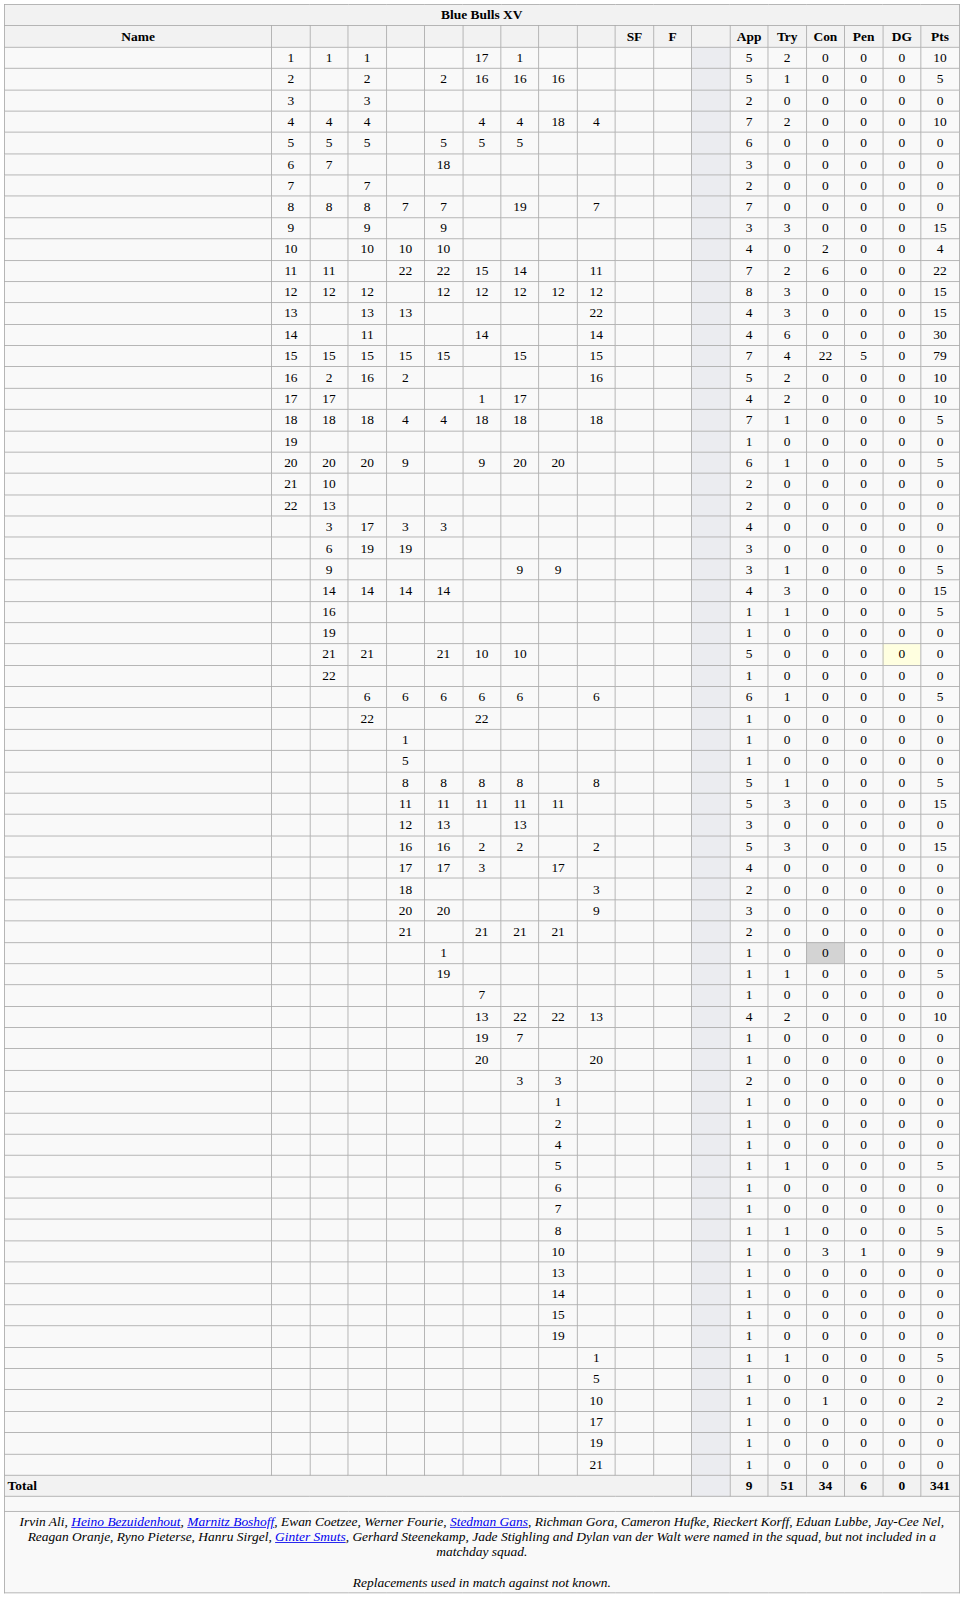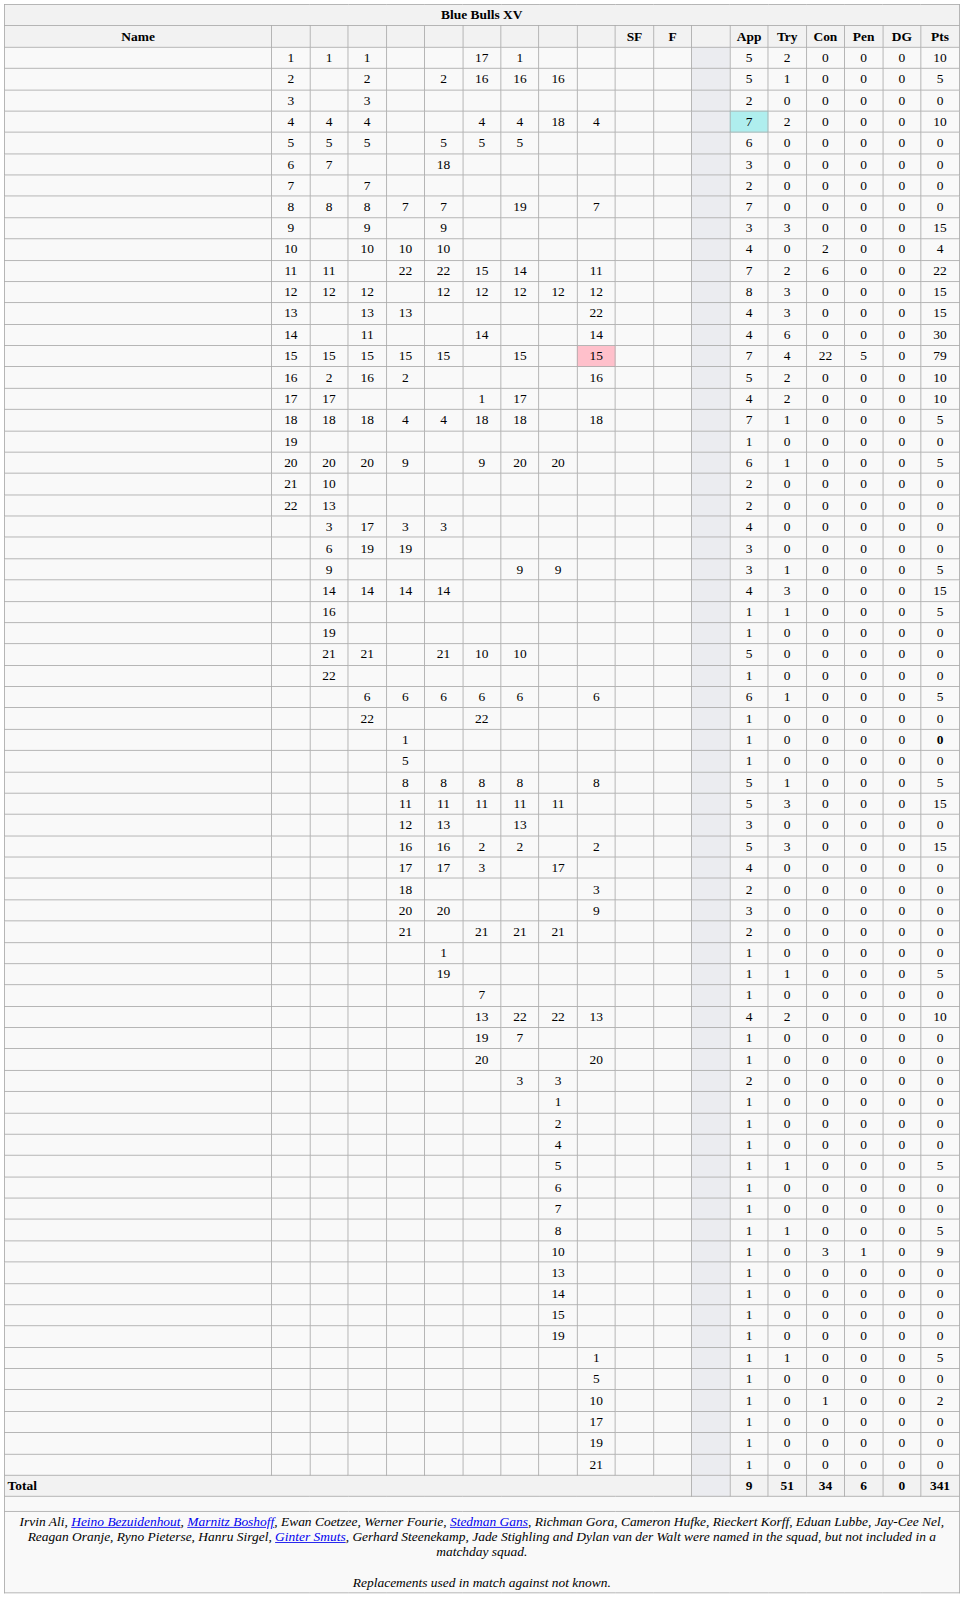(749, 121) no background -> (749, 121) paleturquoise background
(596, 356) no background -> (596, 356) pink background
(902, 654) lightyellow background -> (902, 654) no background
(940, 739) normal -> (940, 739) bold
(825, 953) lightgrey background -> (825, 953) no background
